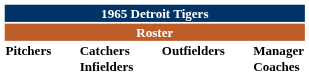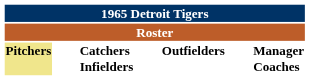(28, 51) no background -> (28, 51) khaki background
